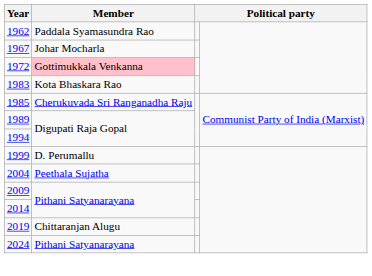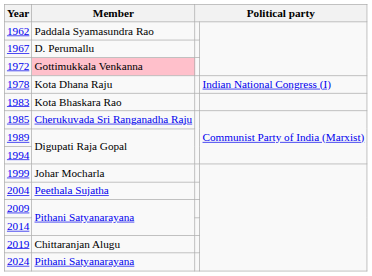(69, 48) Johar Mocharla -> (64, 48) D. Perumallu
+ row: (18, 84)
(64, 155) D. Perumallu -> (69, 173) Johar Mocharla
